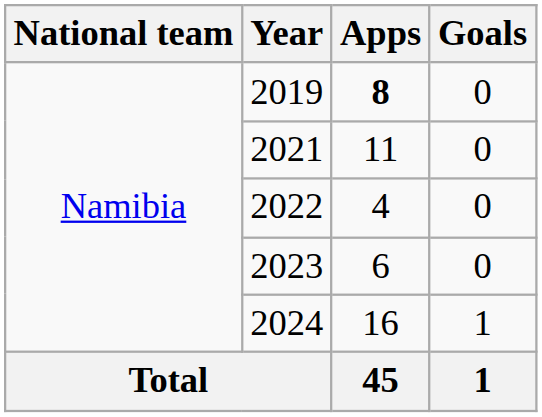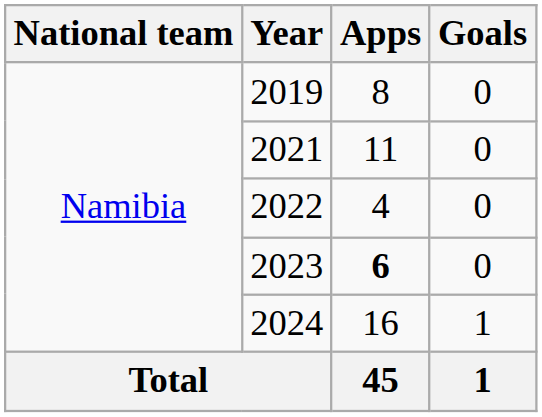(381, 91) bold -> (381, 91) normal
(381, 264) normal -> (381, 264) bold
